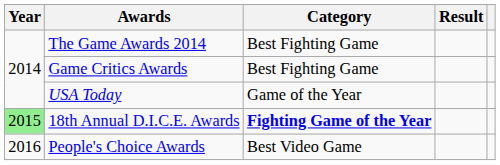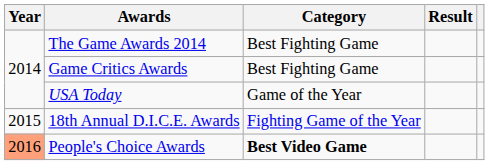(25, 120) lightgreen background -> (25, 120) no background
(339, 120) bold -> (334, 120) normal
(25, 146) no background -> (25, 146) lightsalmon background
(304, 146) normal -> (307, 146) bold
